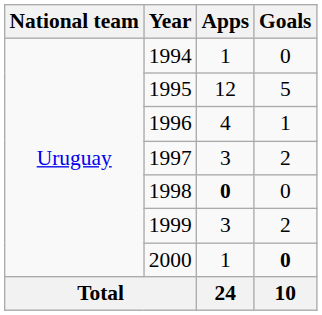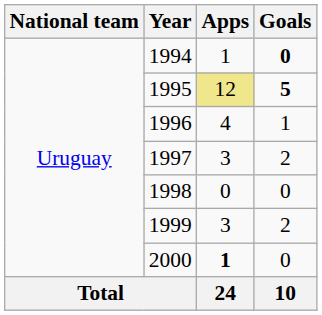(285, 55) normal -> (285, 55) bold
(225, 89) no background -> (225, 89) khaki background
(285, 89) normal -> (285, 89) bold
(225, 191) bold -> (225, 191) normal
(225, 259) normal -> (225, 259) bold
(285, 259) bold -> (285, 259) normal
